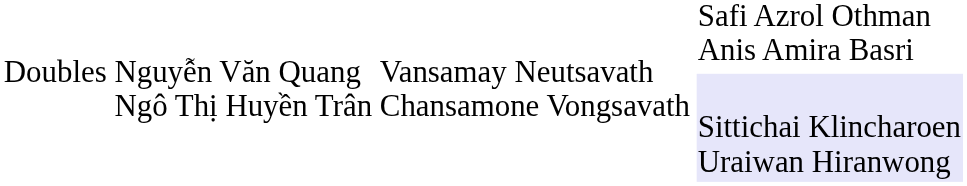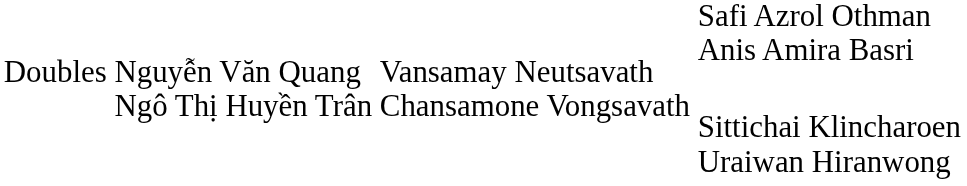(829, 144) lavender background -> (829, 144) no background
